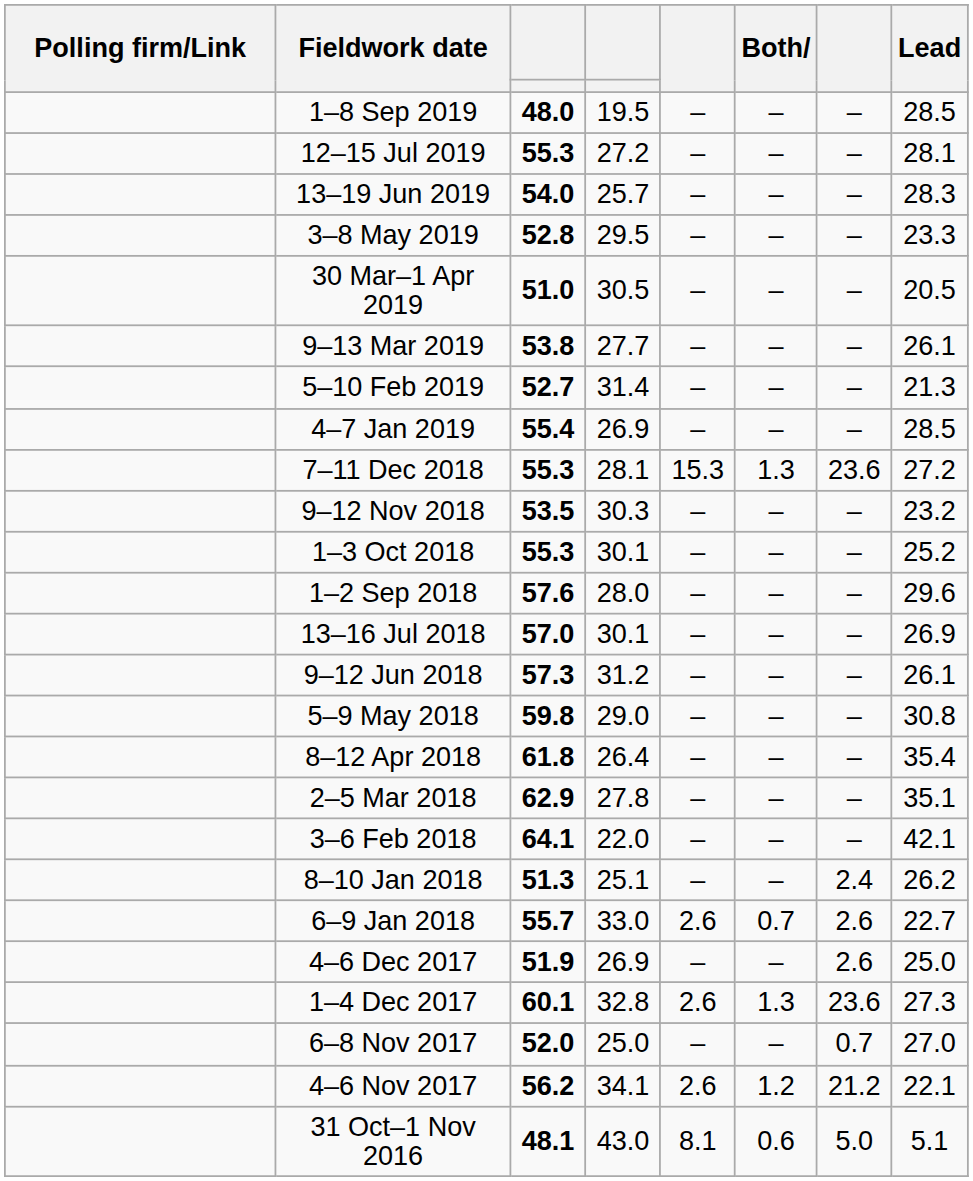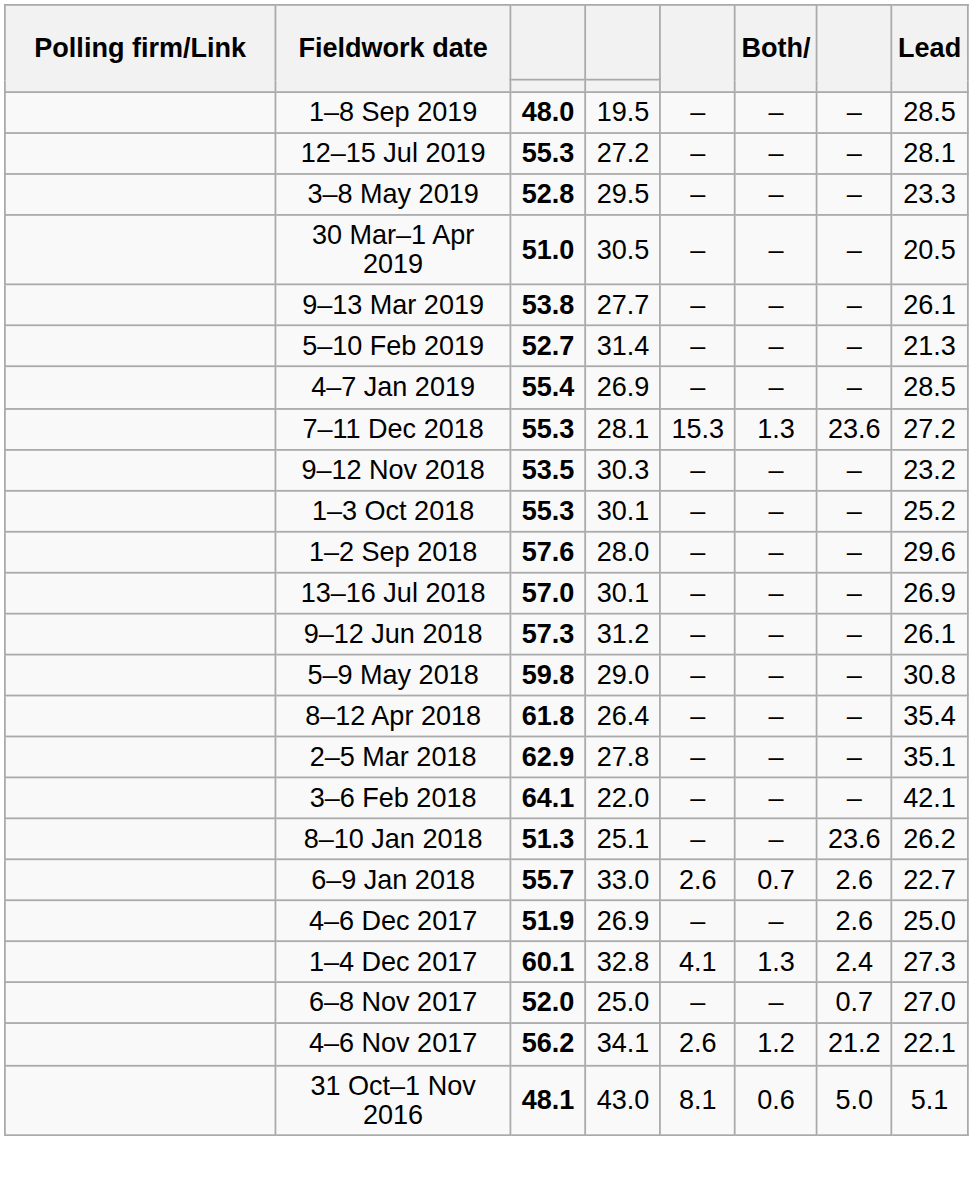- row: (393, 194)
(854, 879) 2.4 -> (854, 838) 23.6
(698, 1003) 2.6 -> (698, 962) 4.1
(854, 1003) 23.6 -> (854, 962) 2.4
